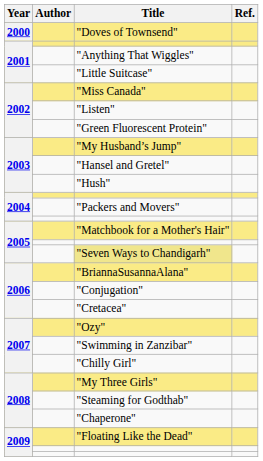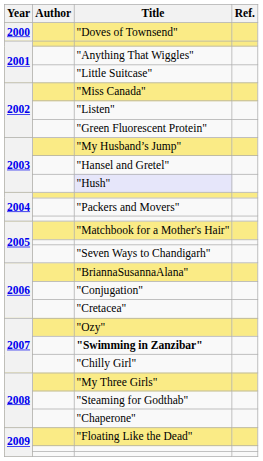(93, 183) no background -> (93, 183) lavender background
(144, 254) khaki background -> (144, 254) no background
(134, 345) normal -> (140, 345) bold
